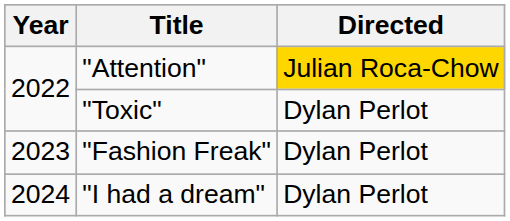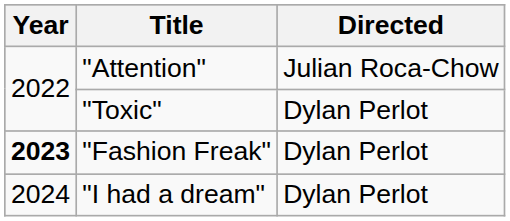(391, 67) gold background -> (391, 67) no background
(40, 151) normal -> (40, 151) bold
